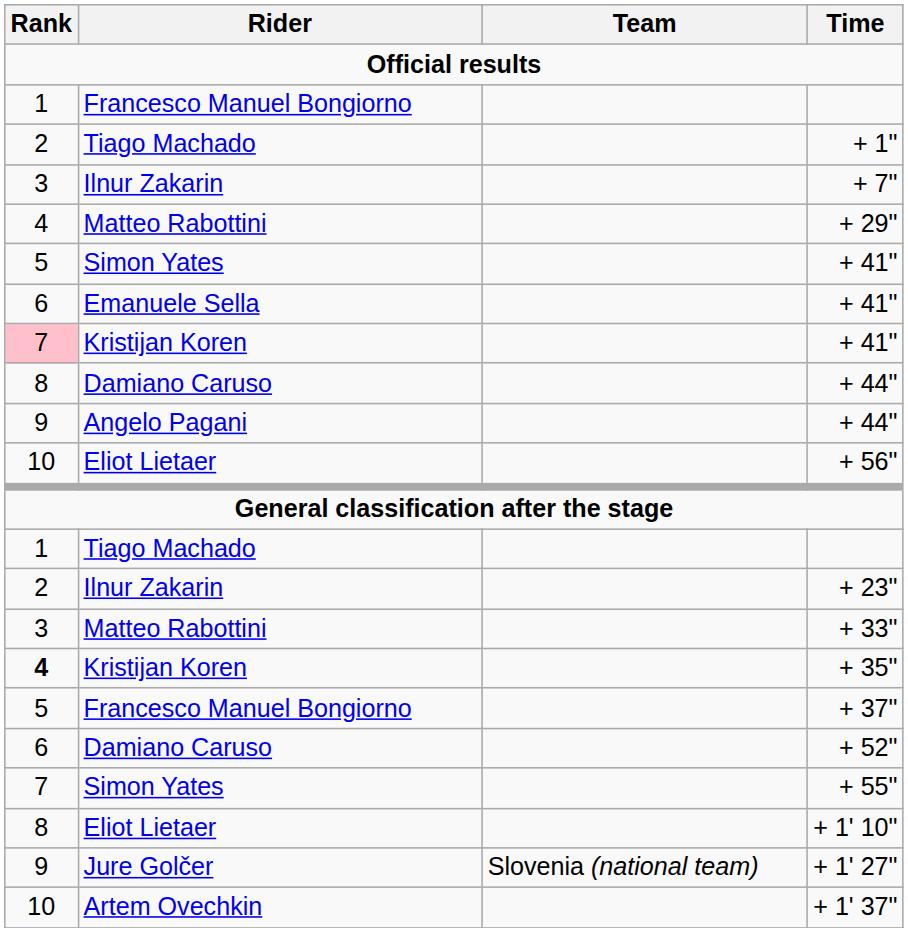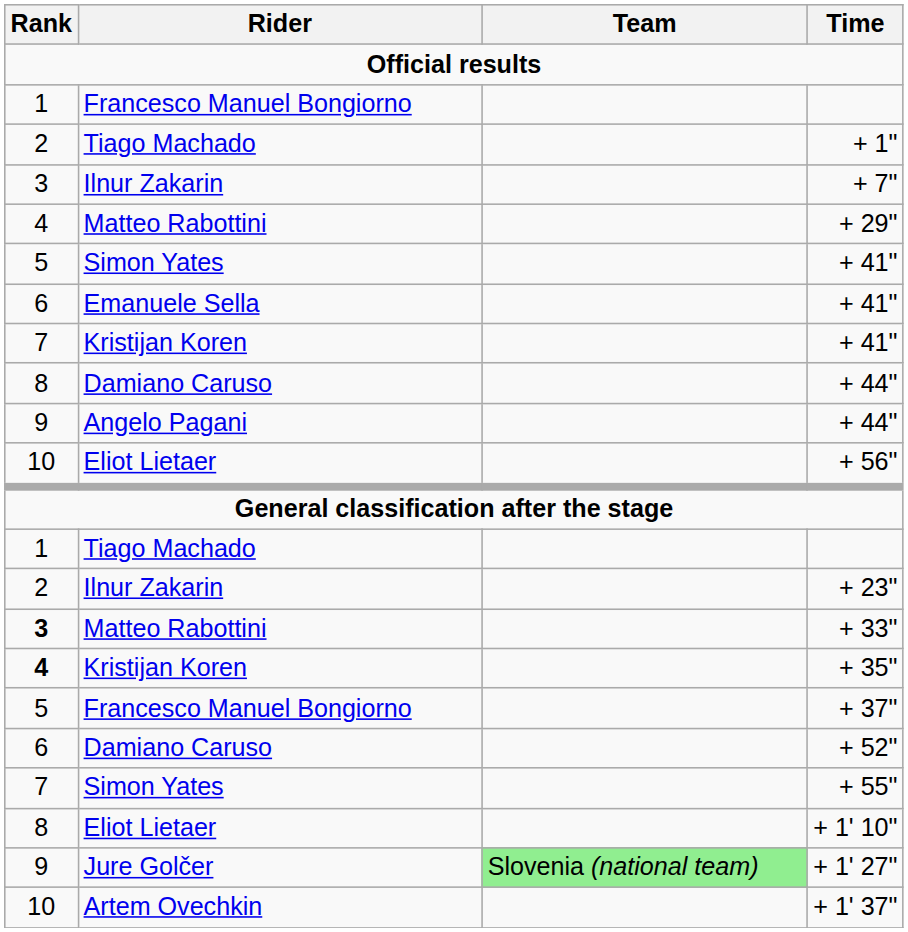(41, 343) pink background -> (41, 343) no background
(41, 628) normal -> (41, 628) bold
(623, 867) no background -> (623, 867) lightgreen background
